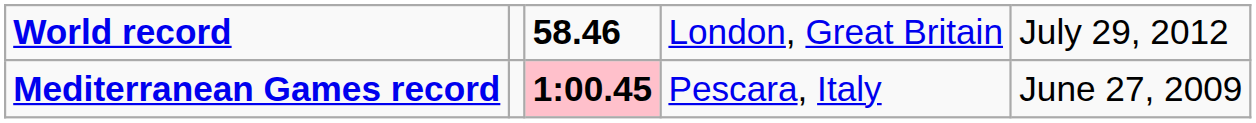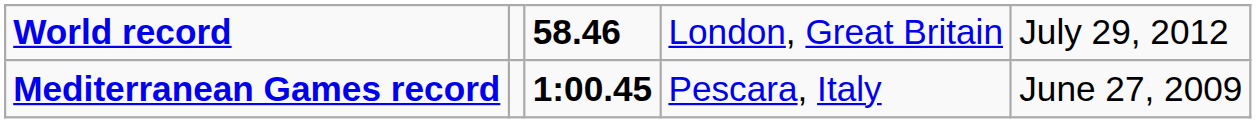(592, 88) pink background -> (592, 88) no background
